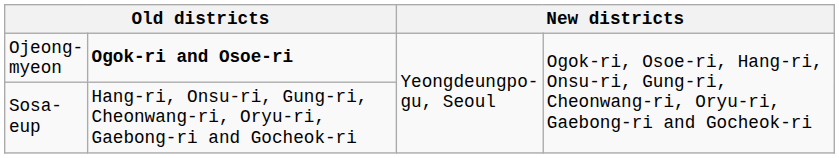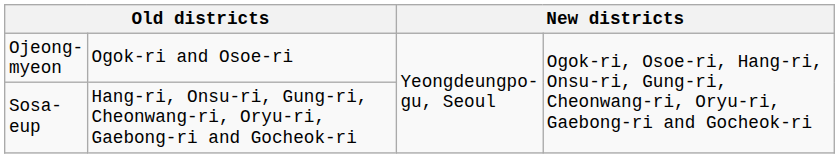(192, 58) bold -> (192, 58) normal
